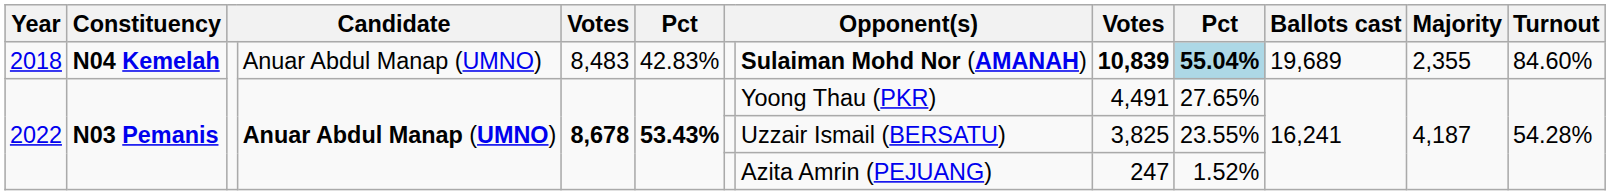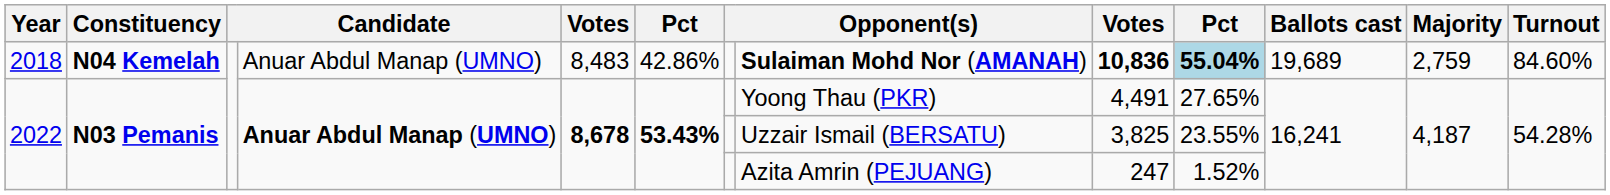(680, 60) 42.83% -> (680, 60) 42.86%
(1133, 60) 10,839 -> (1133, 60) 10,836
(1442, 60) 2,355 -> (1442, 60) 2,759
